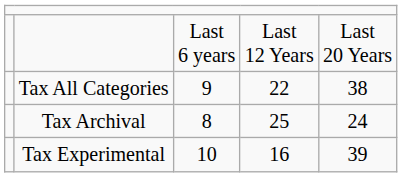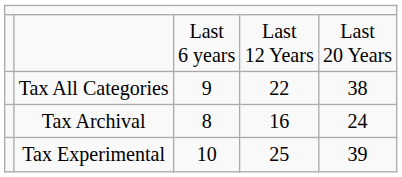(279, 121) 25 -> (279, 121) 16
(279, 154) 16 -> (279, 154) 25
